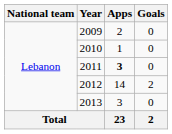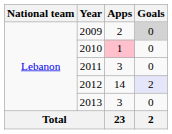(151, 31) no background -> (151, 31) lightgrey background
(120, 48) no background -> (120, 48) pink background
(120, 66) bold -> (120, 66) normal
(151, 84) no background -> (151, 84) lavender background
